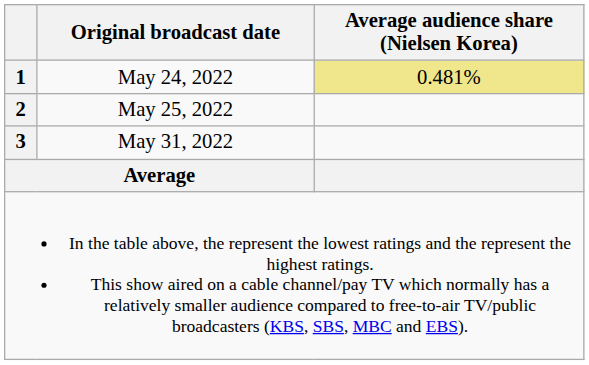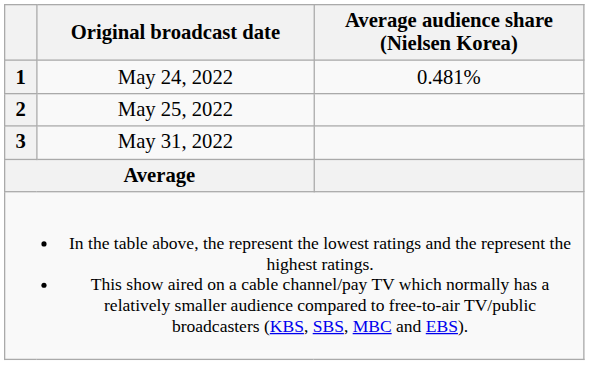(449, 76) khaki background -> (449, 76) no background
